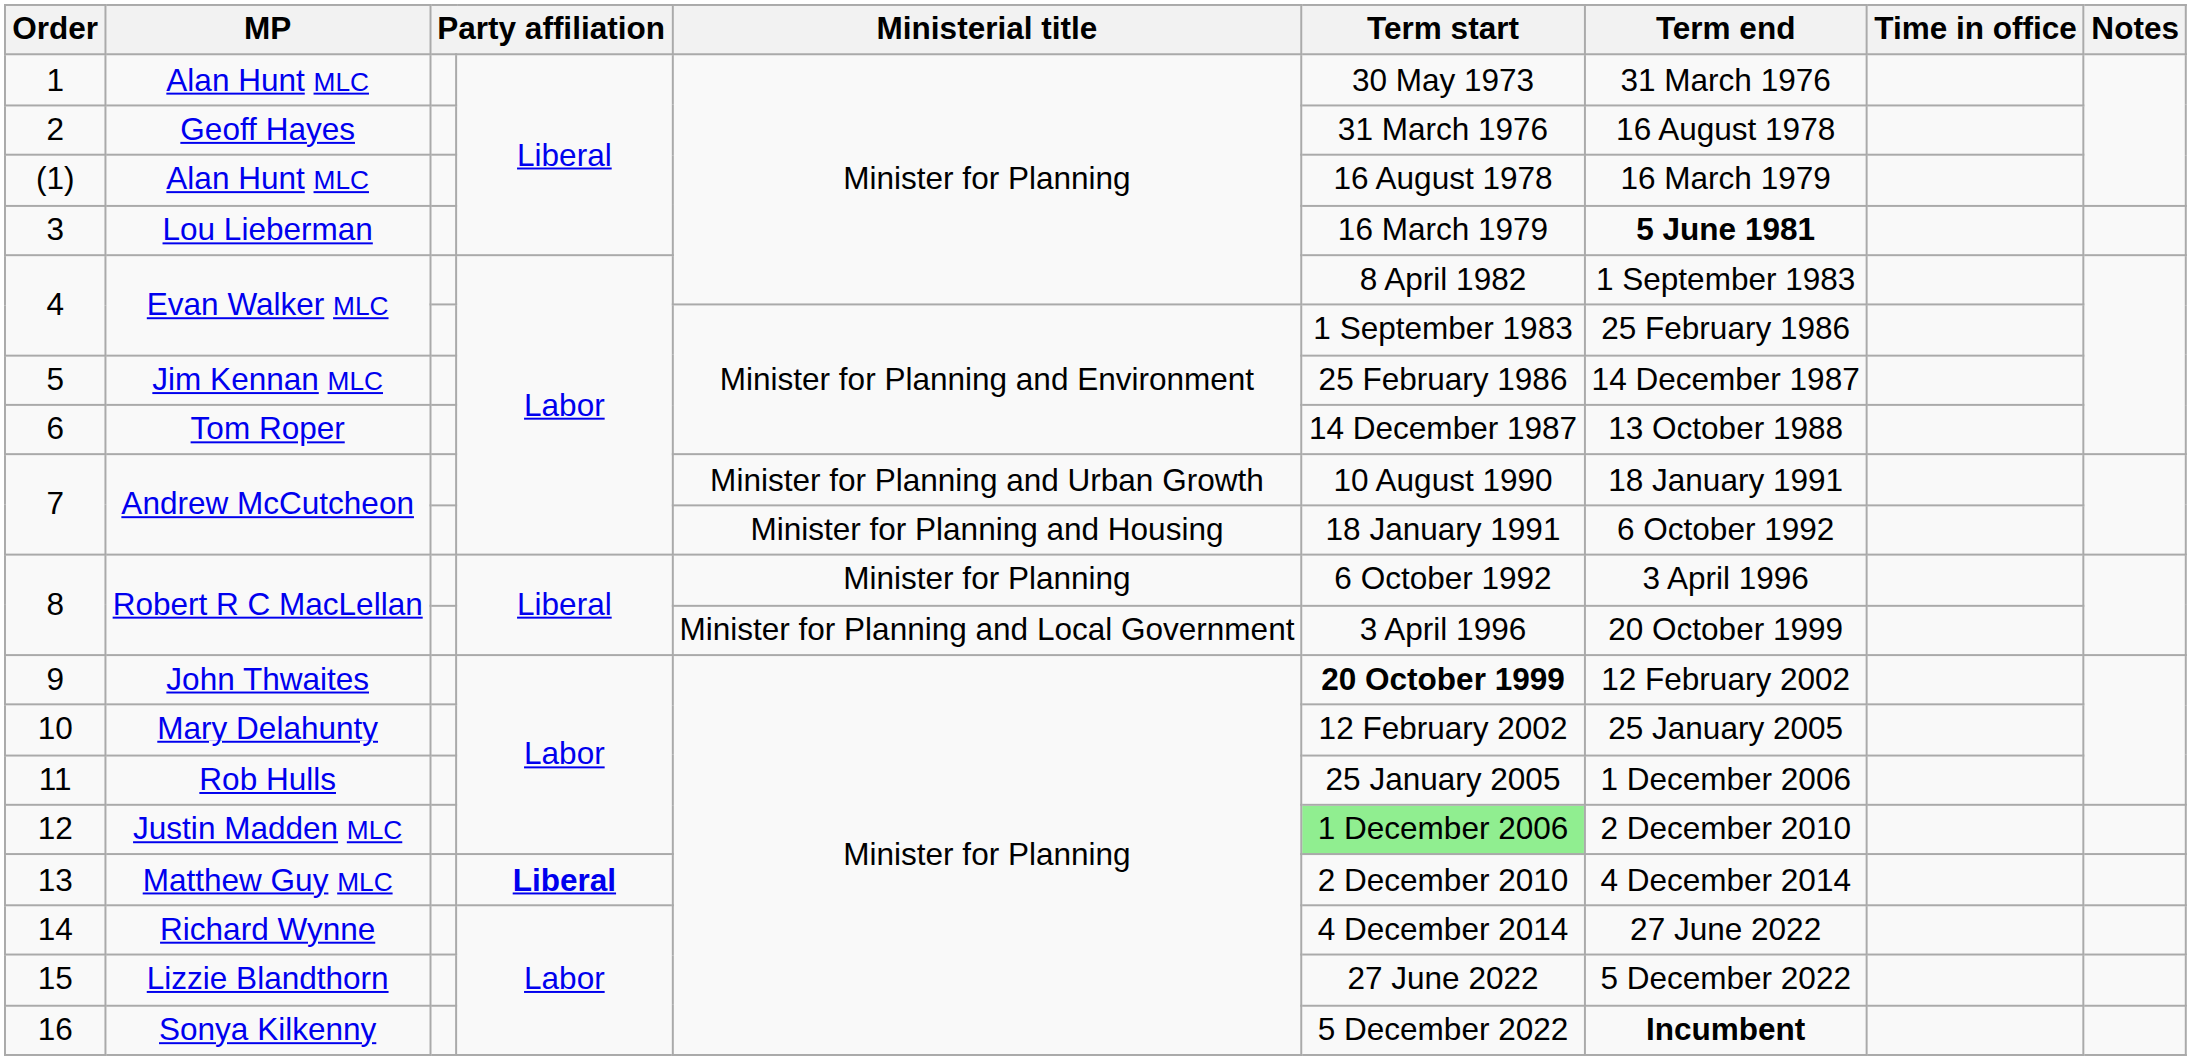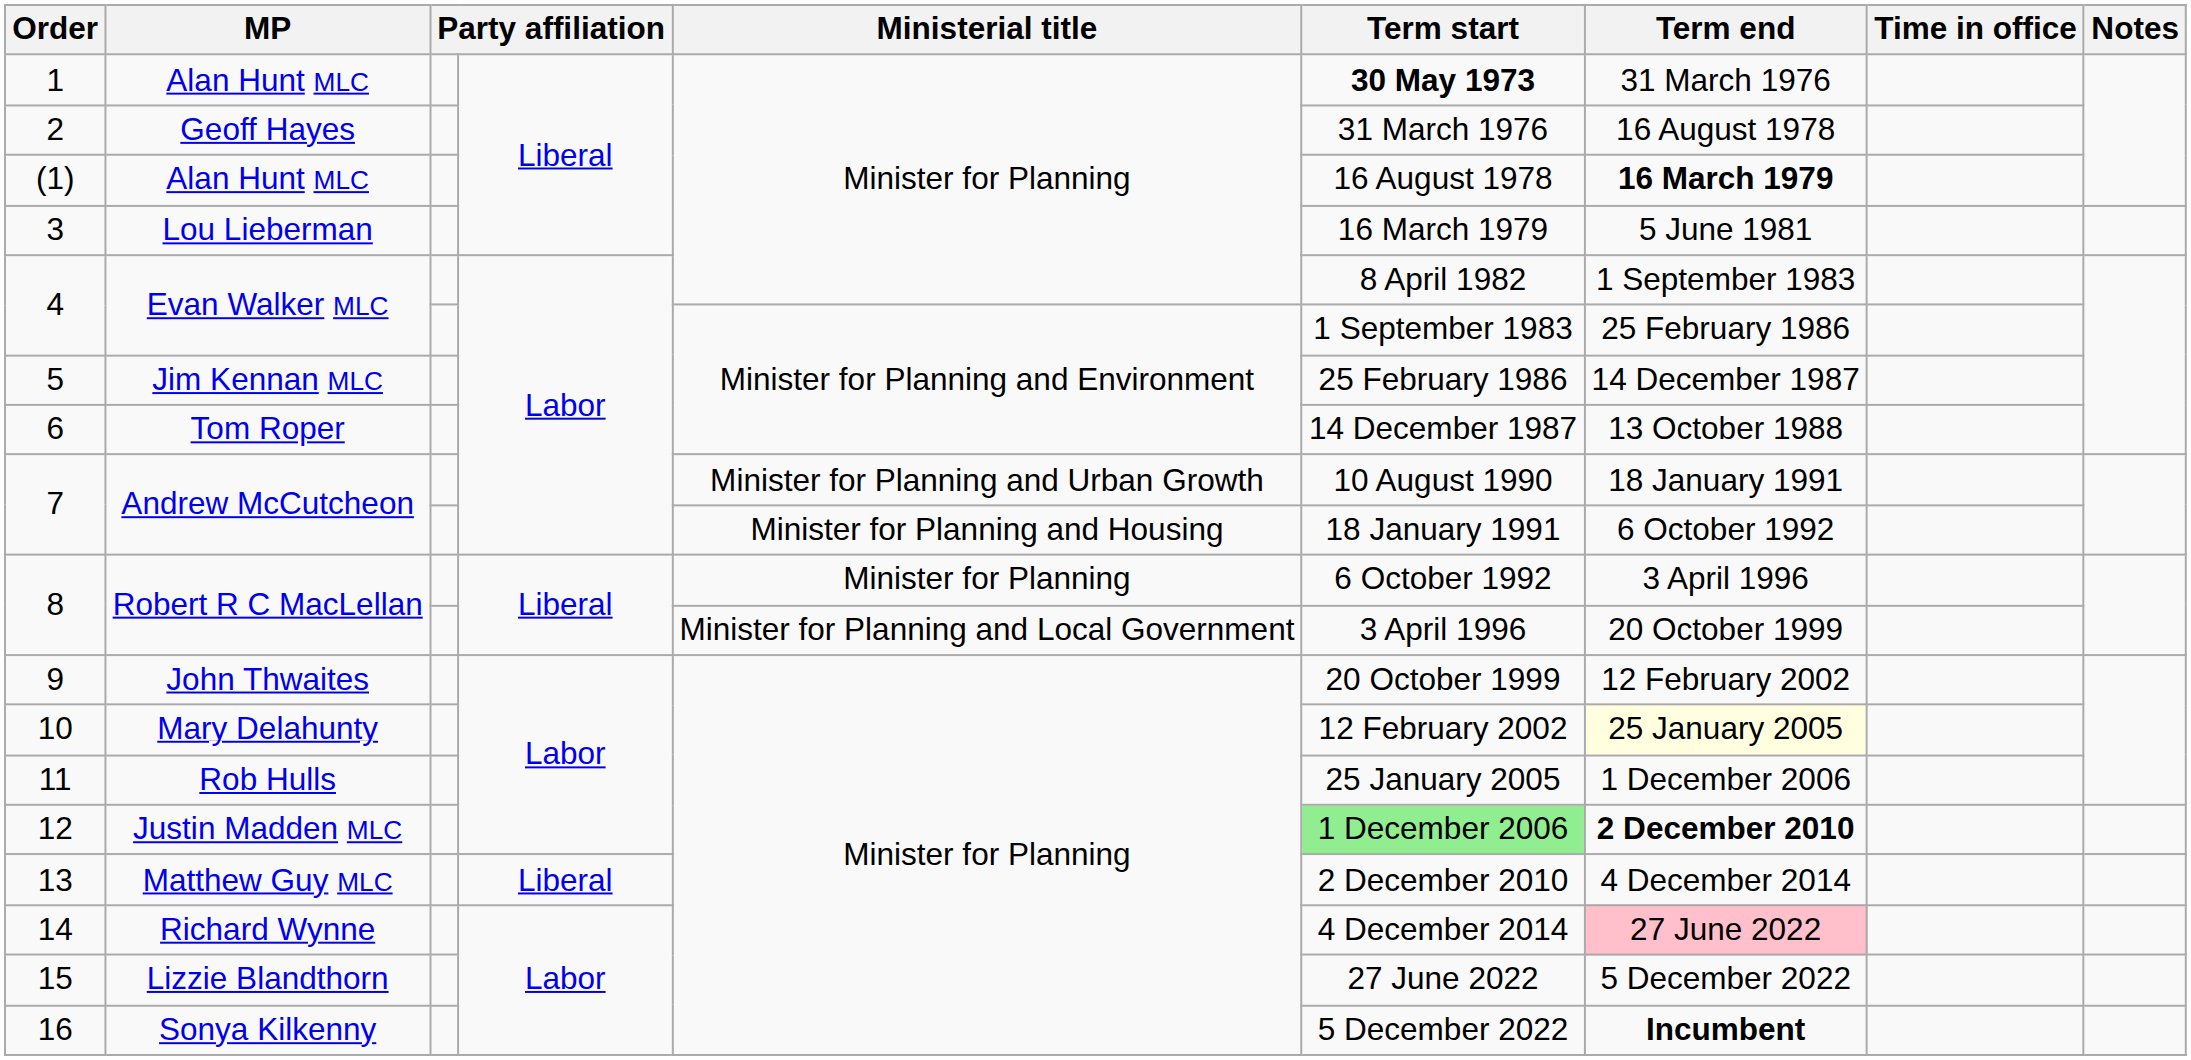(1443, 79) normal -> (1443, 79) bold
(1726, 179) normal -> (1726, 179) bold
(1726, 229) bold -> (1726, 229) normal
(1443, 679) bold -> (1443, 679) normal
(1726, 729) no background -> (1726, 729) lightyellow background
(1726, 829) normal -> (1726, 829) bold
(564, 879) bold -> (565, 879) normal
(1726, 929) no background -> (1726, 929) pink background
